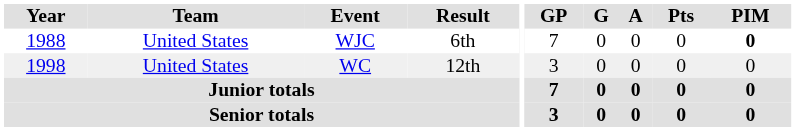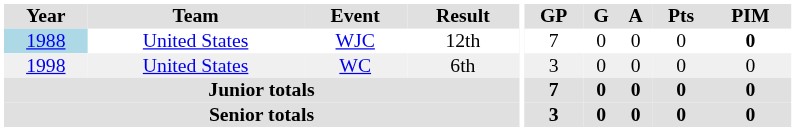(46, 40) no background -> (46, 40) lightblue background
(463, 40) 6th -> (463, 40) 12th
(463, 65) 12th -> (463, 65) 6th
